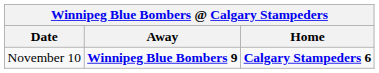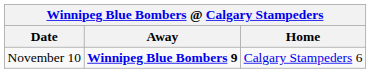(307, 57) bold -> (303, 57) normal
